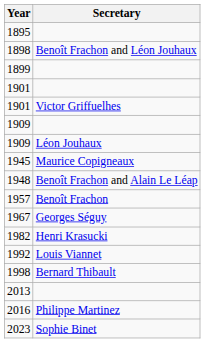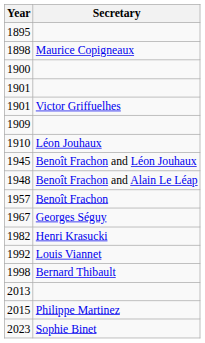(116, 50) Benoît Frachon and Léon Jouhaux -> (85, 50) Maurice Copigneaux
(19, 69) 1899 -> (19, 69) 1900
(19, 143) 1909 -> (19, 143) 1910
(85, 161) Maurice Copigneaux -> (116, 161) Benoît Frachon and Léon Jouhaux
(19, 310) 2016 -> (19, 310) 2015
